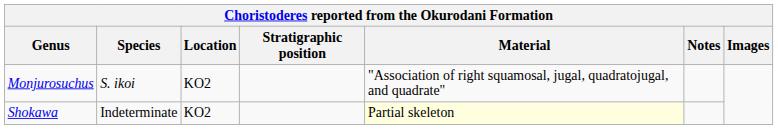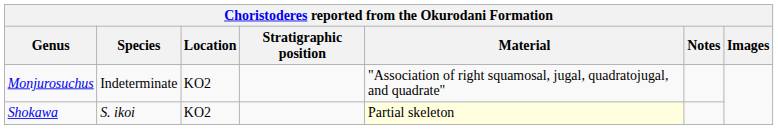(118, 83) S. ikoi -> (139, 83) Indeterminate
(139, 113) Indeterminate -> (118, 113) S. ikoi
